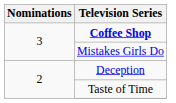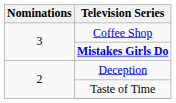(120, 32) bold -> (123, 32) normal
(120, 51) normal -> (123, 51) bold
